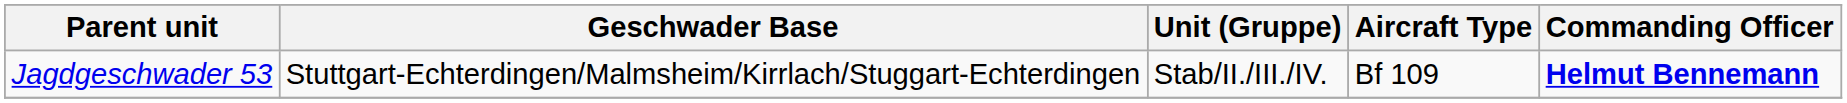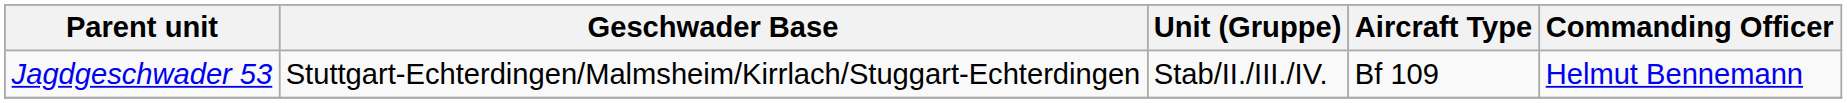(1682, 73) bold -> (1674, 73) normal
